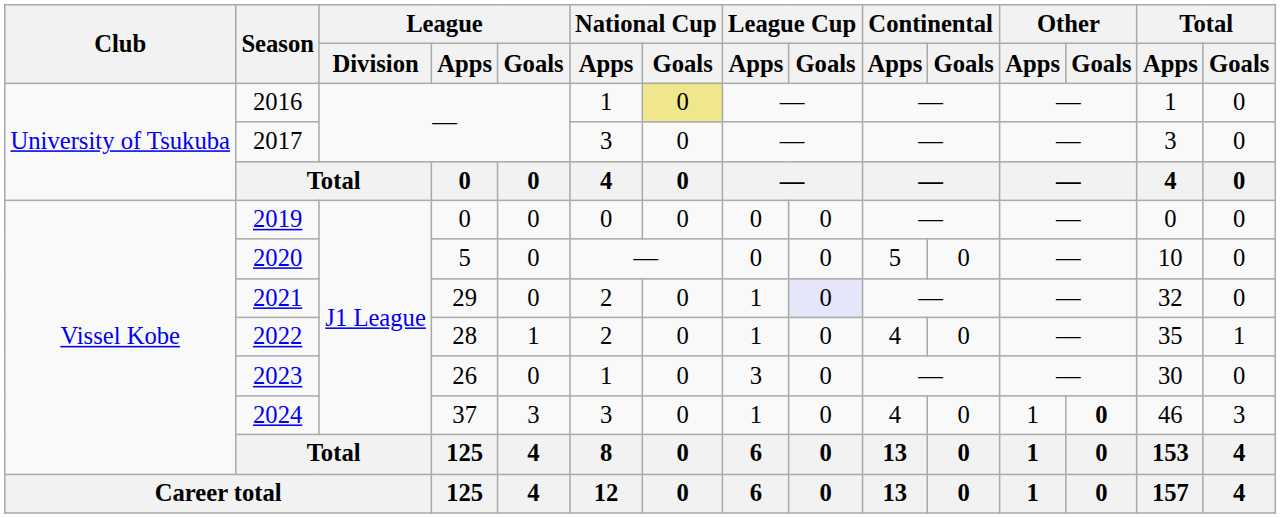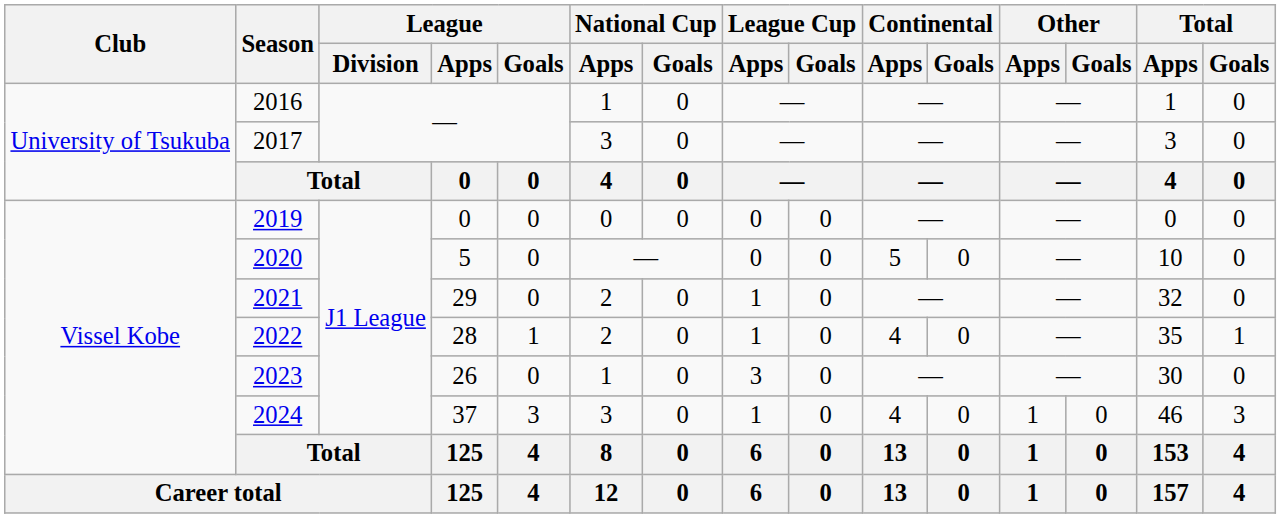(683, 102) khaki background -> (683, 102) no background
(826, 297) lavender background -> (826, 297) no background
(1101, 414) bold -> (1101, 414) normal
